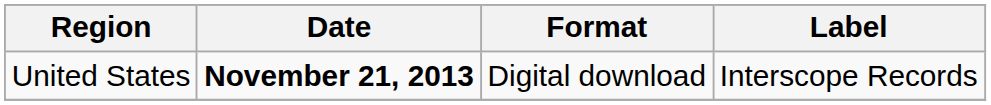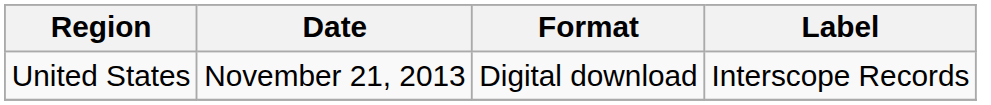(339, 75) bold -> (335, 75) normal
